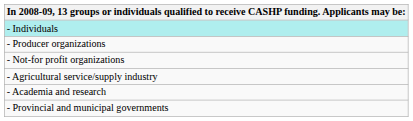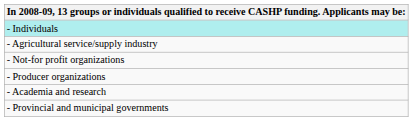(56, 44) - Producer organizations -> (82, 44) - Agricultural service/supply industry
(82, 76) - Agricultural service/supply industry -> (56, 76) - Producer organizations
